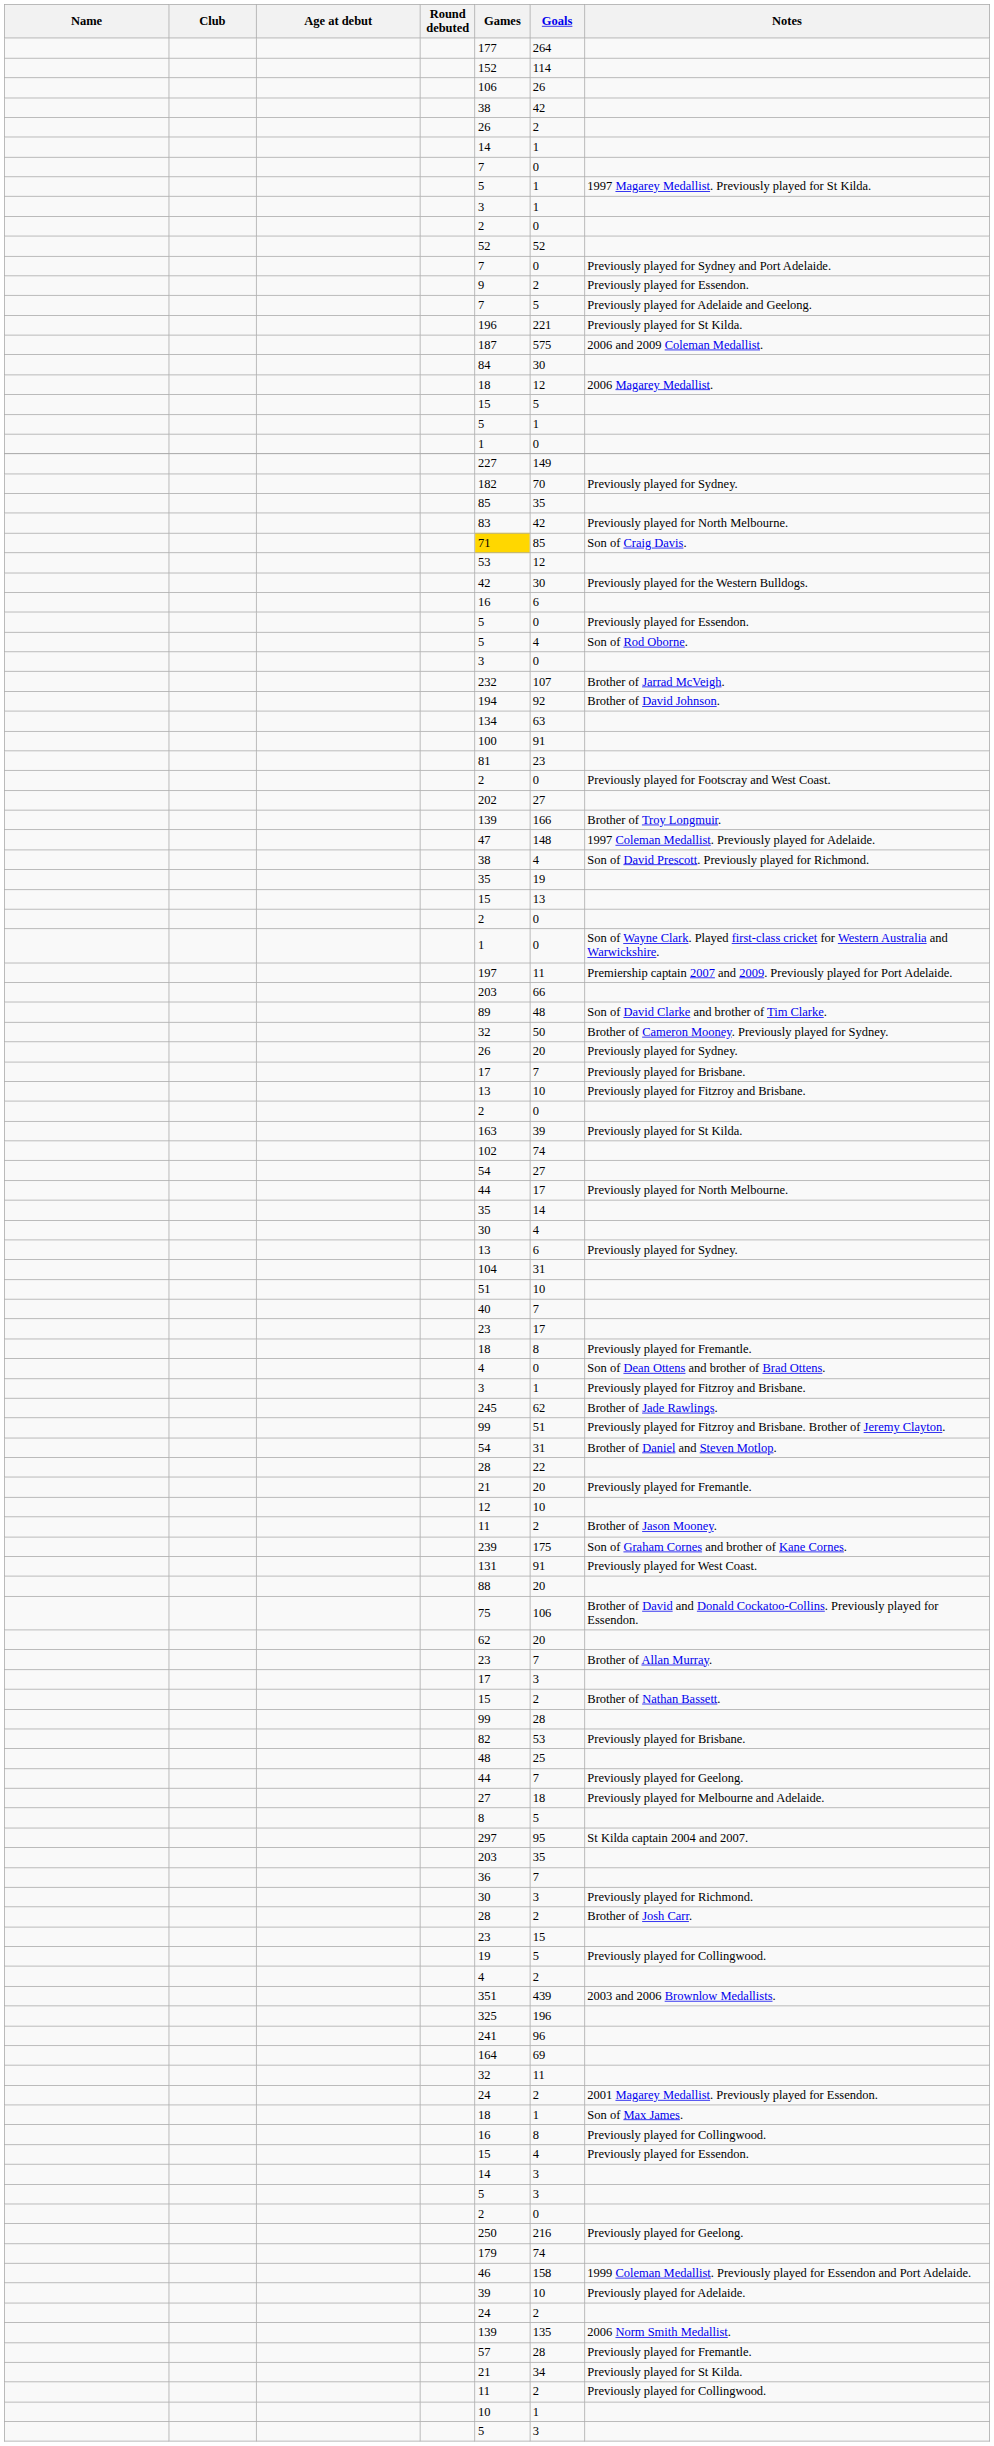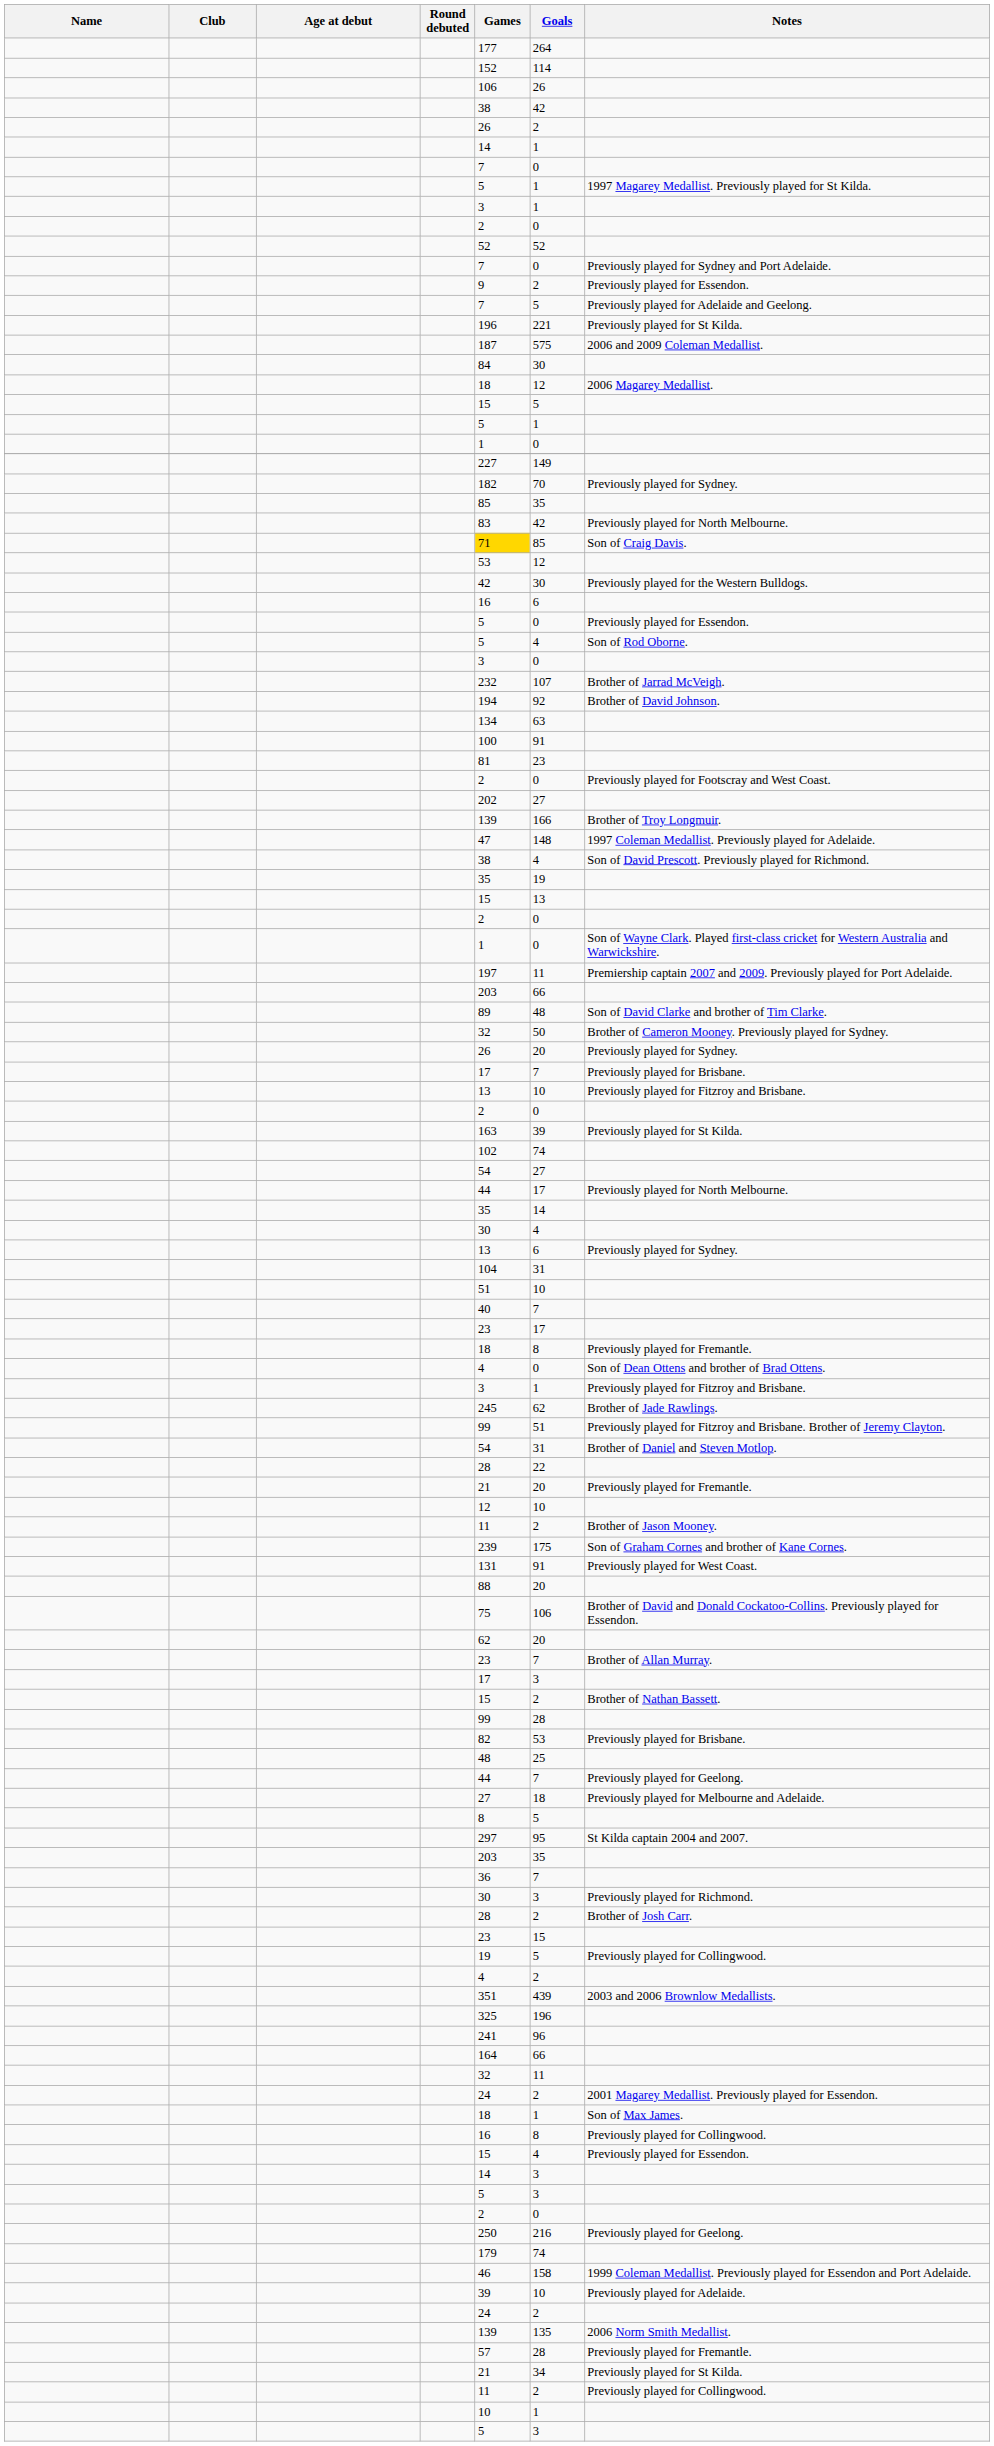(539, 2055) 69 -> (539, 2055) 66
